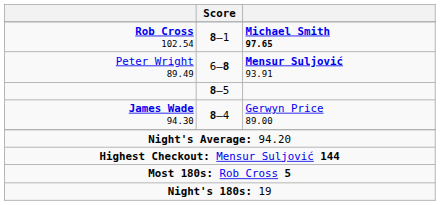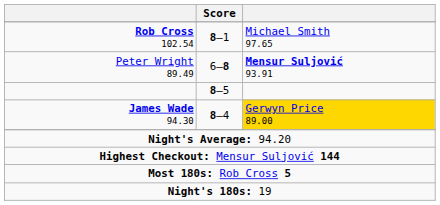(288, 37) bold -> (288, 37) normal
(284, 115) no background -> (284, 115) gold background
